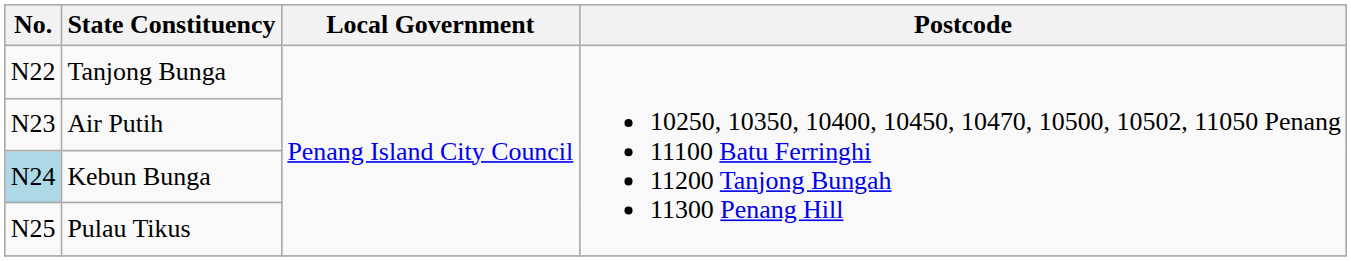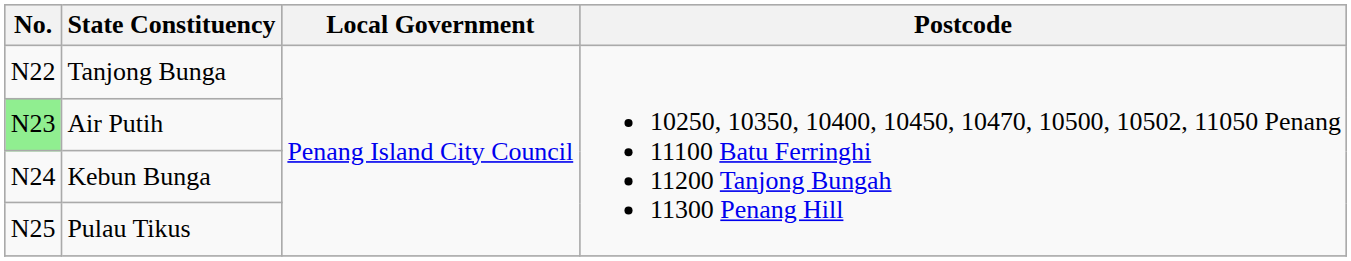(33, 124) no background -> (33, 124) lightgreen background
(33, 176) lightblue background -> (33, 176) no background
